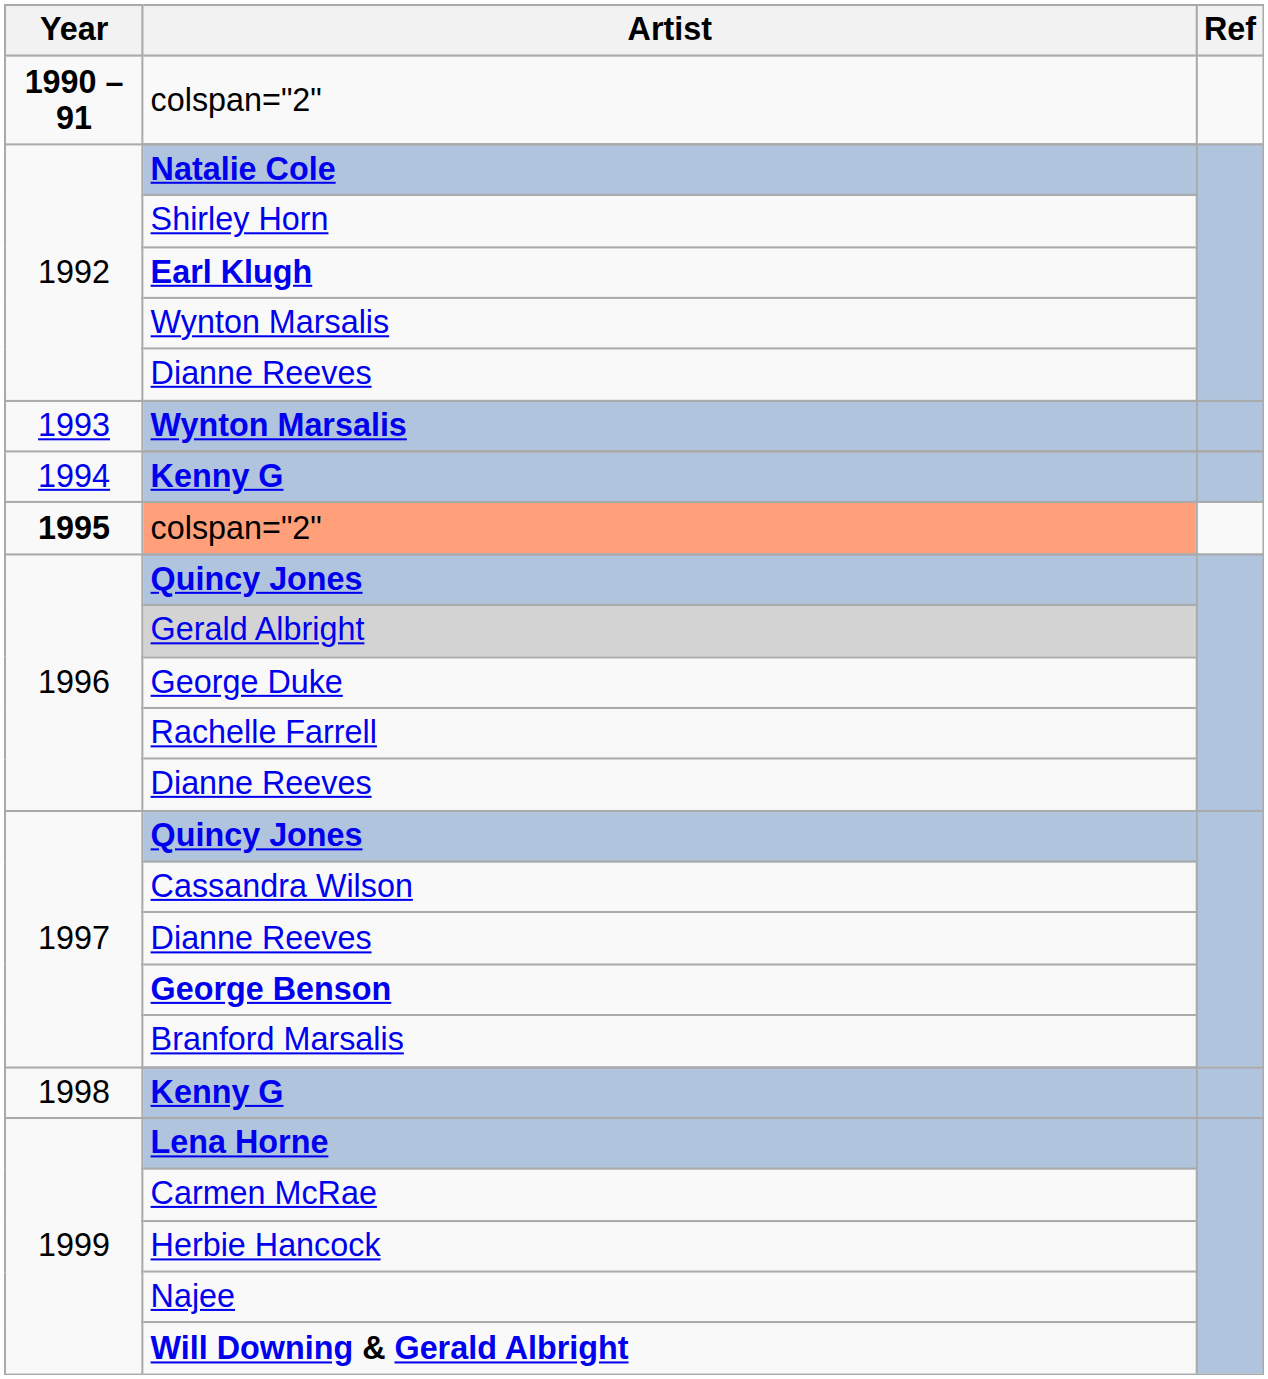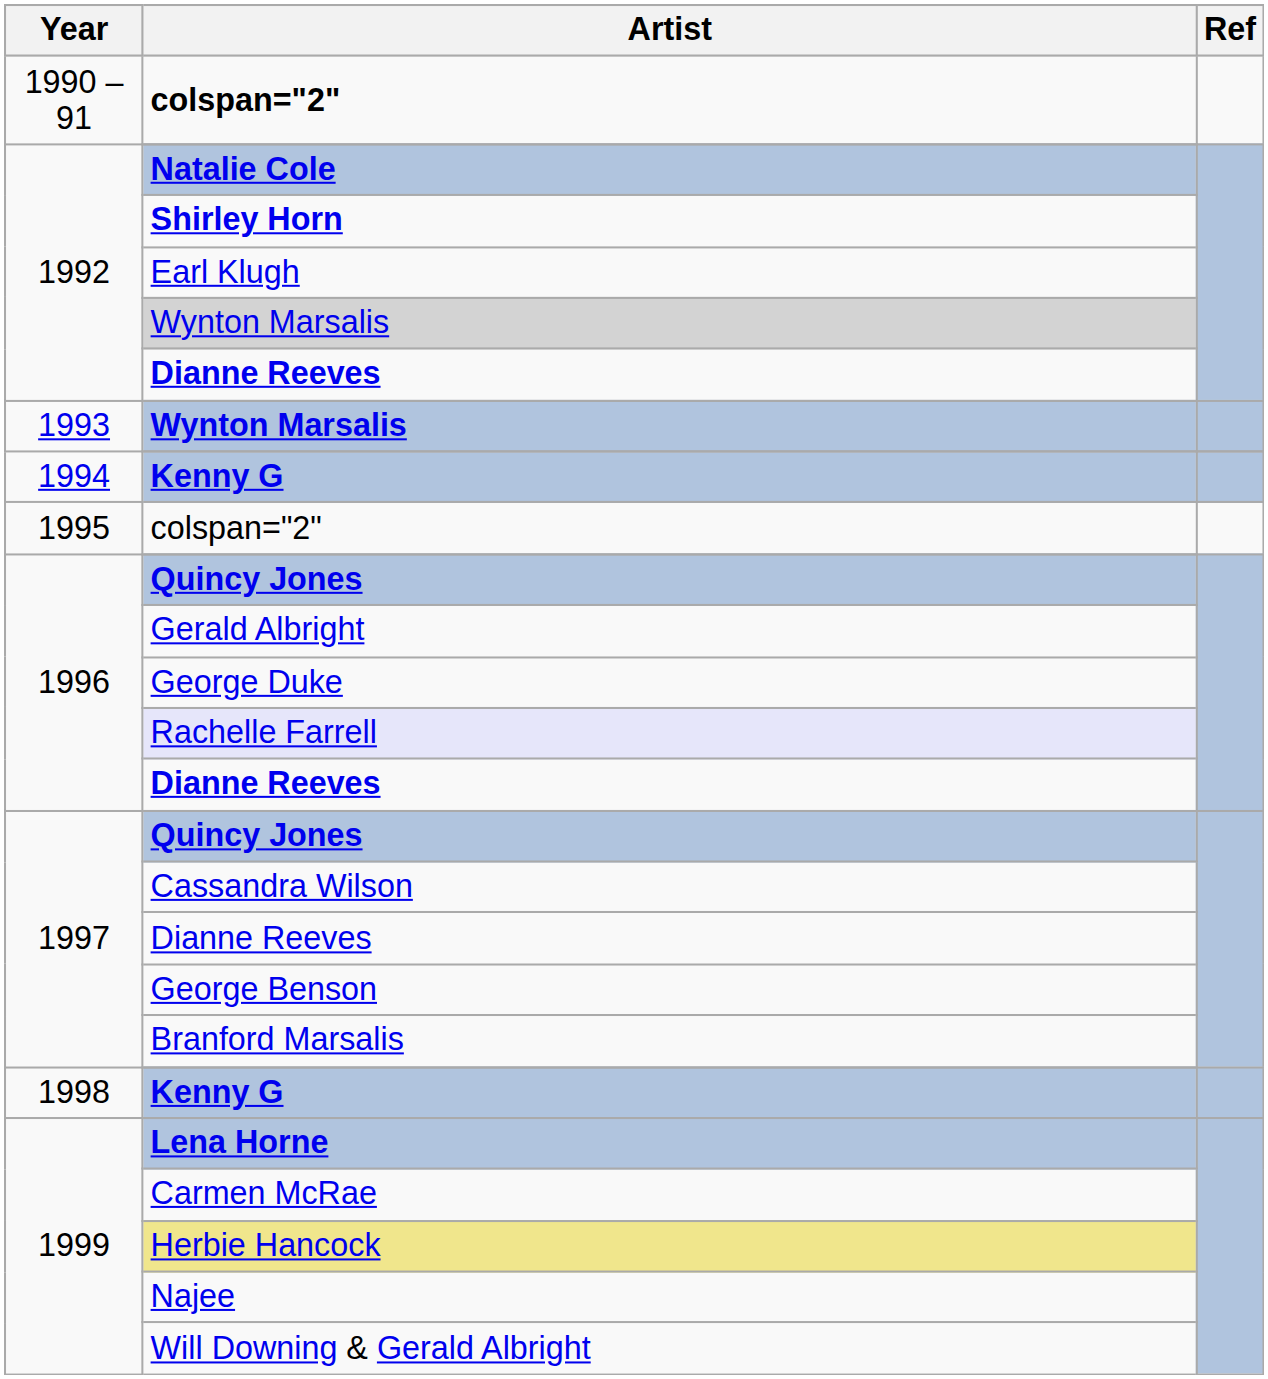(74, 99) bold -> (74, 99) normal
(236, 99) normal -> (245, 99) bold
(240, 220) normal -> (247, 220) bold
(231, 271) bold -> (225, 271) normal
(270, 322) no background -> (270, 322) lightgrey background
(261, 374) normal -> (266, 374) bold
(74, 527) bold -> (74, 527) normal
(236, 527) lightsalmon background -> (236, 527) no background
(258, 630) lightgrey background -> (258, 630) no background
(264, 732) no background -> (264, 732) lavender background
(261, 784) normal -> (266, 784) bold
(271, 989) bold -> (264, 989) normal
(266, 1245) no background -> (266, 1245) khaki background
(390, 1347) bold -> (371, 1347) normal
